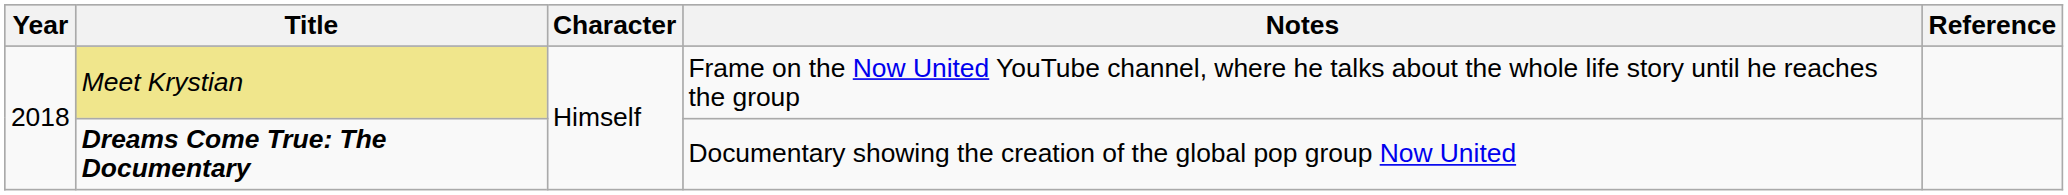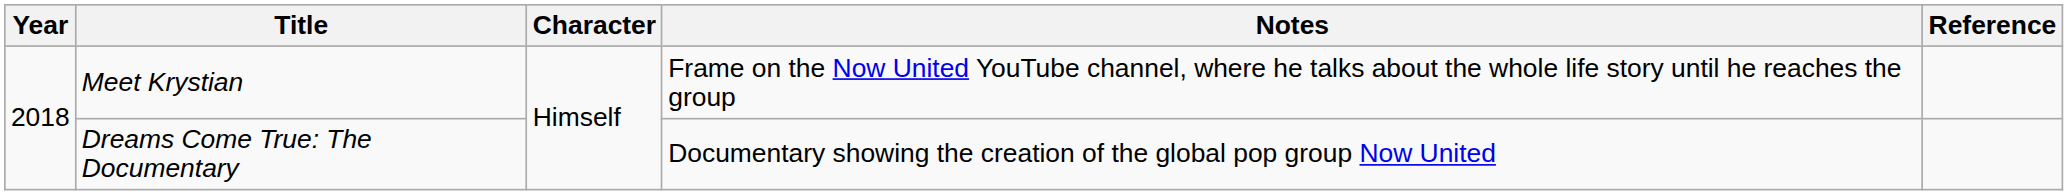(163, 82) khaki background -> (163, 82) no background
(234, 153) bold -> (227, 153) normal
